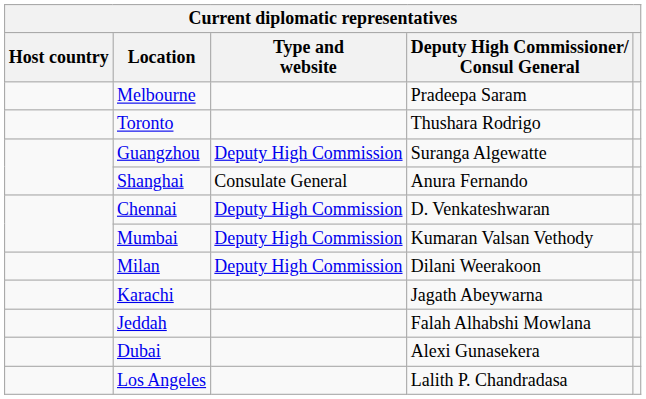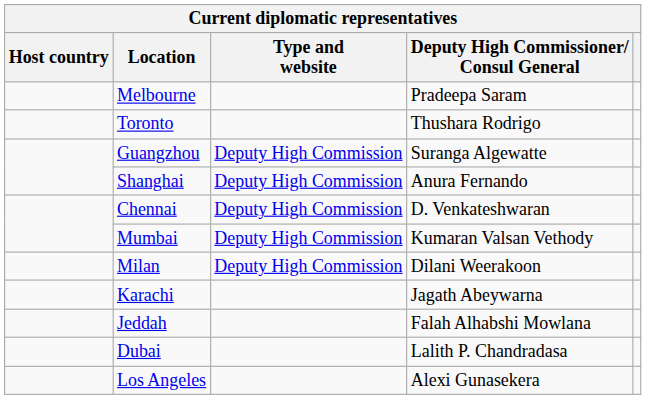(281, 180) Consulate General -> (308, 180) Deputy High Commission
(475, 351) Alexi Gunasekera -> (489, 351) Lalith P. Chandradasa
(489, 379) Lalith P. Chandradasa -> (475, 379) Alexi Gunasekera
